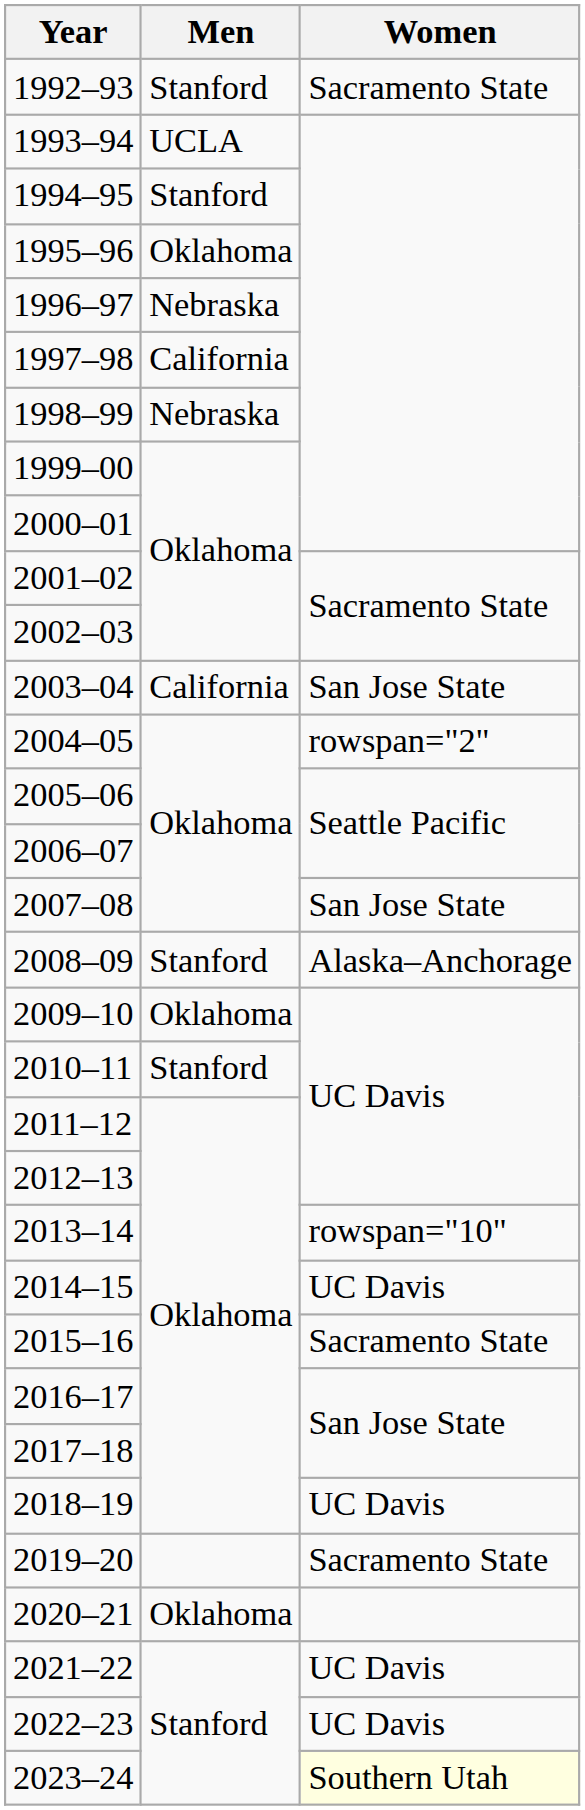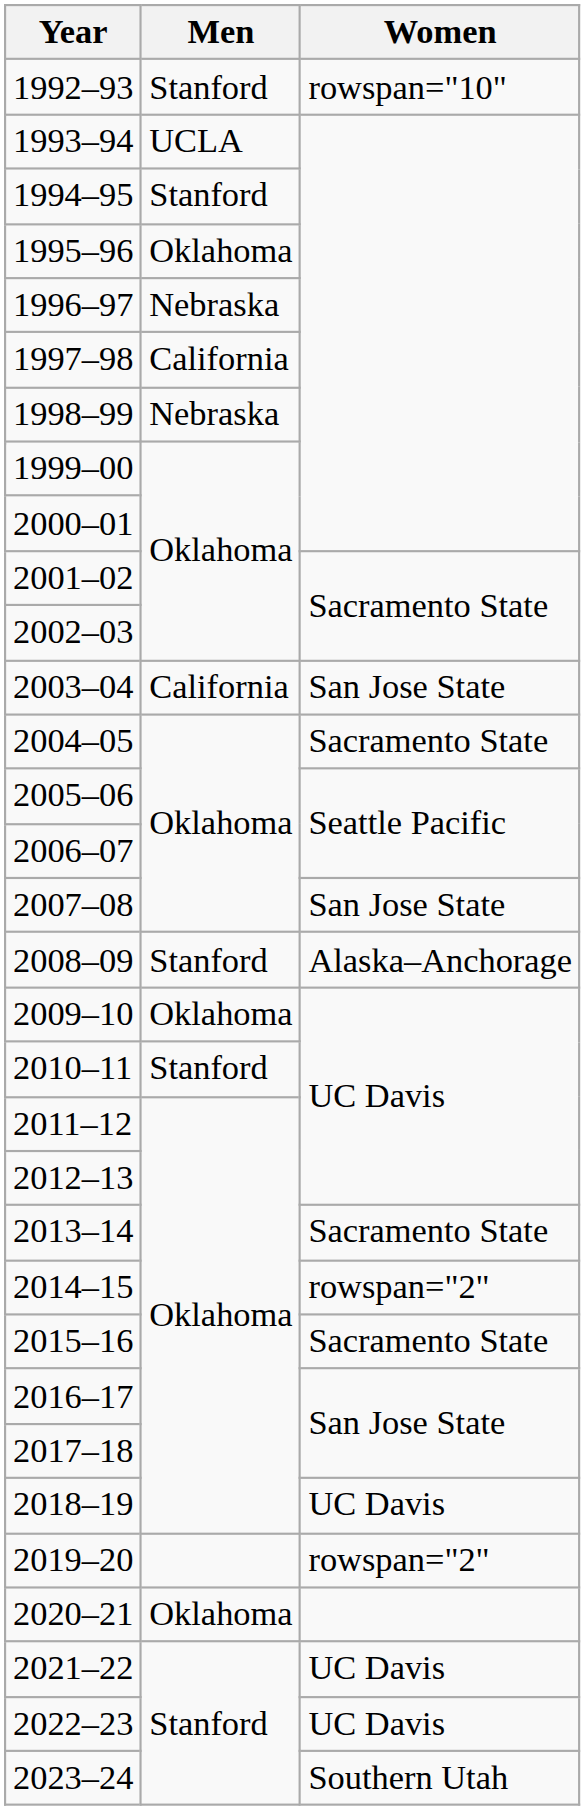(428, 86) Sacramento State -> (408, 86) rowspan="10"
(399, 741) rowspan="2" -> (428, 741) Sacramento State
(408, 1232) rowspan="10" -> (428, 1232) Sacramento State
(377, 1286) UC Davis -> (399, 1286) rowspan="2"
(428, 1559) Sacramento State -> (399, 1559) rowspan="2"
(408, 1777) lightyellow background -> (408, 1777) no background
